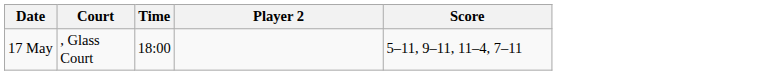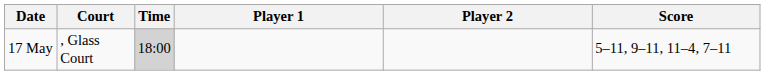+ column: (279, 16)
(154, 49) no background -> (154, 49) lightgrey background
